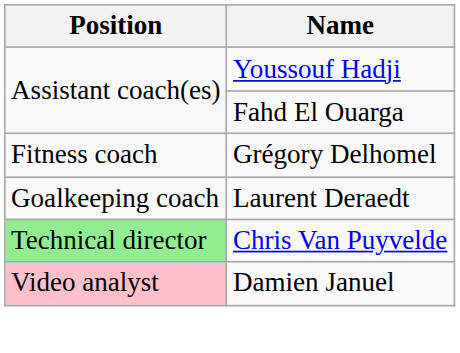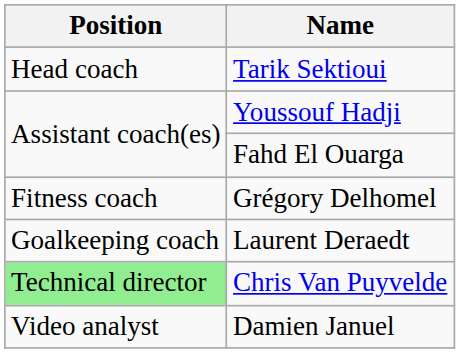+ row: (310, 68)
(85, 283) pink background -> (85, 326) no background
